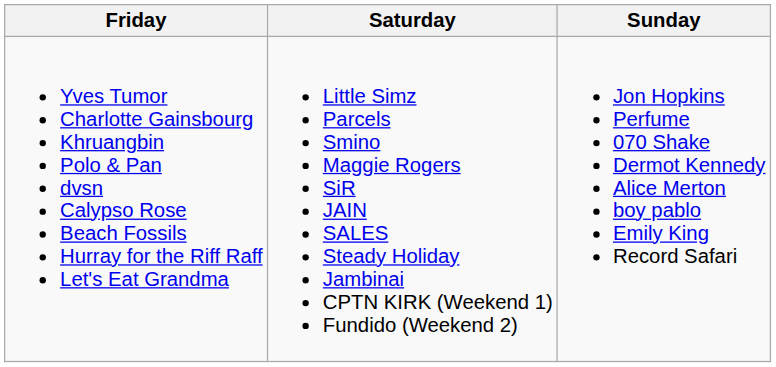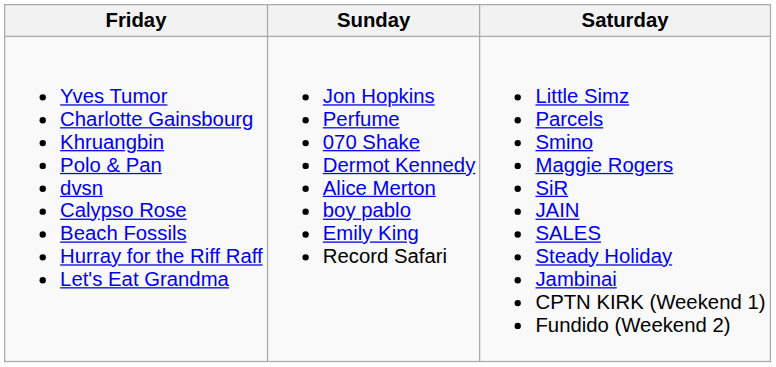columns swapped: (412, 20) <-> (664, 20)
